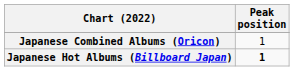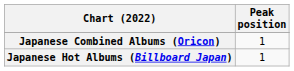(262, 57) bold -> (262, 57) normal
